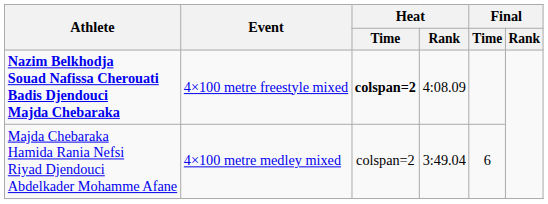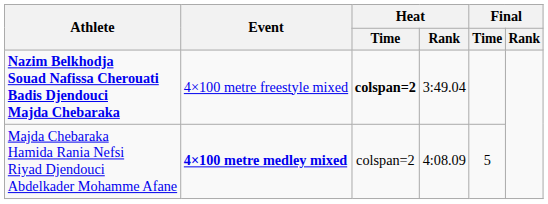(444, 87) 4:08.09 -> (444, 87) 3:49.04
(262, 161) normal -> (266, 161) bold
(444, 161) 3:49.04 -> (444, 161) 4:08.09
(487, 161) 6 -> (487, 161) 5
